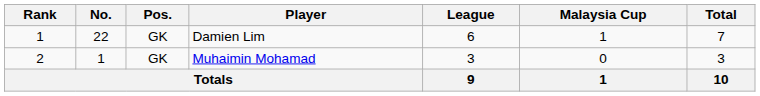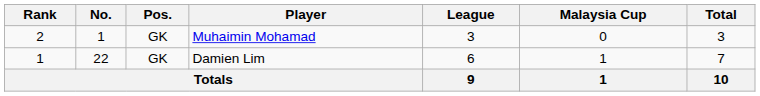rows swapped: (229, 36) <-> (254, 58)
